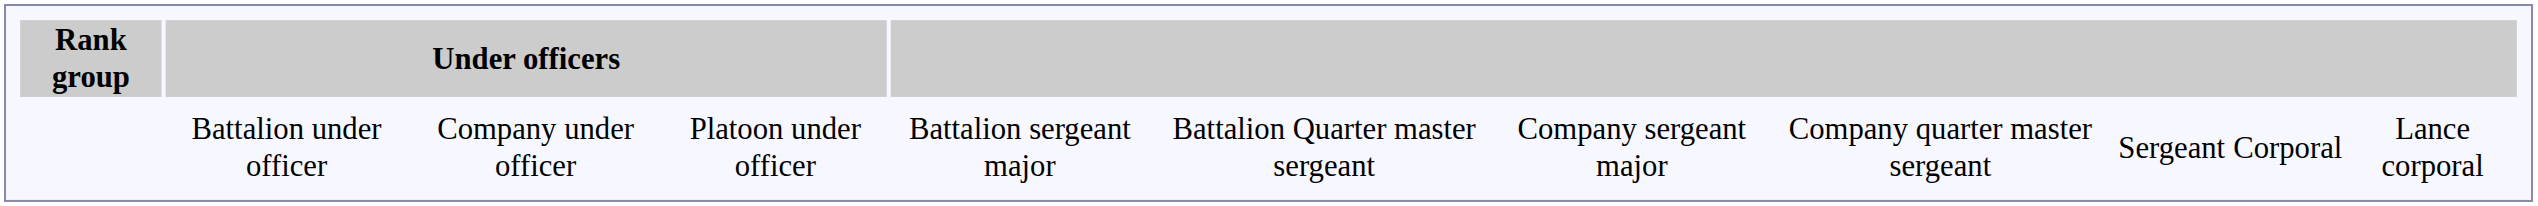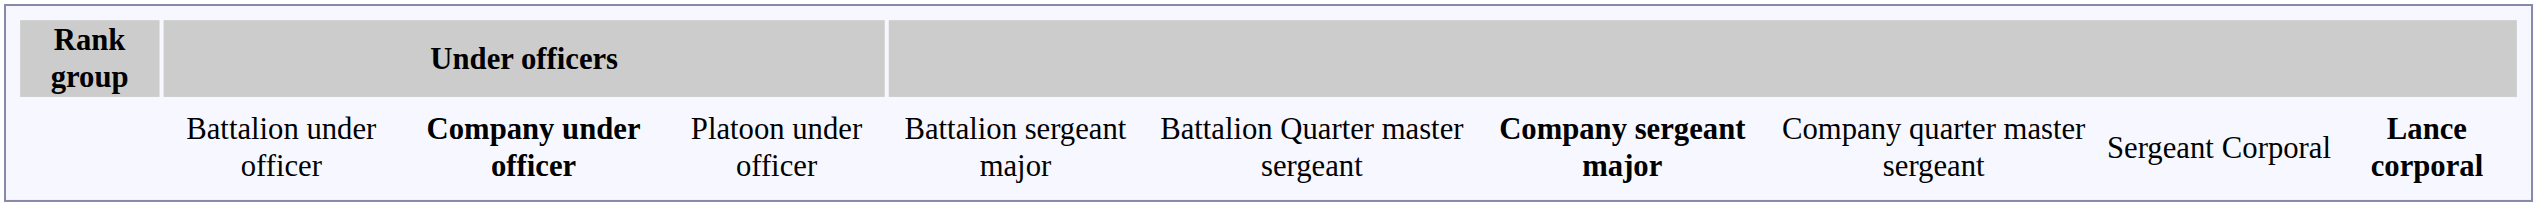(536, 146) normal -> (534, 146) bold
(1632, 146) normal -> (1622, 146) bold
(2433, 146) normal -> (2427, 146) bold
